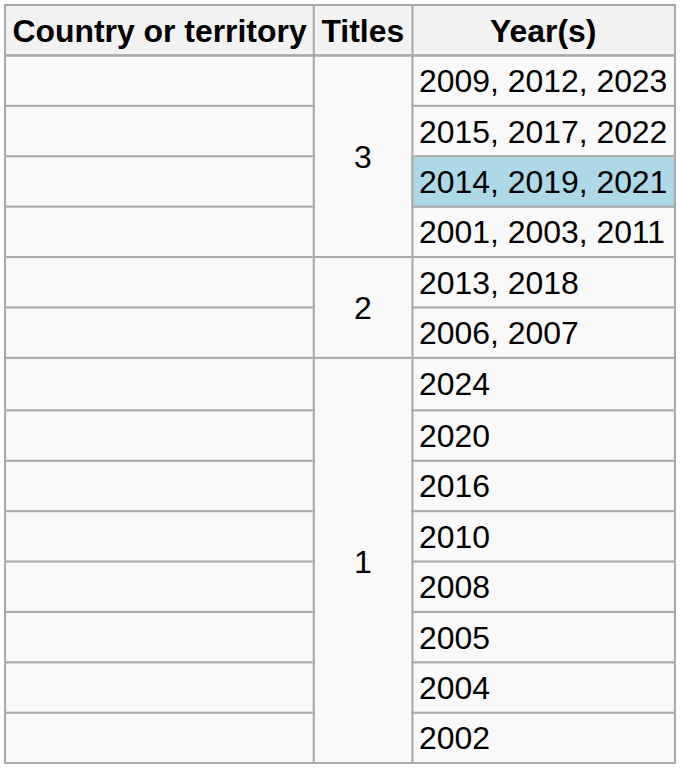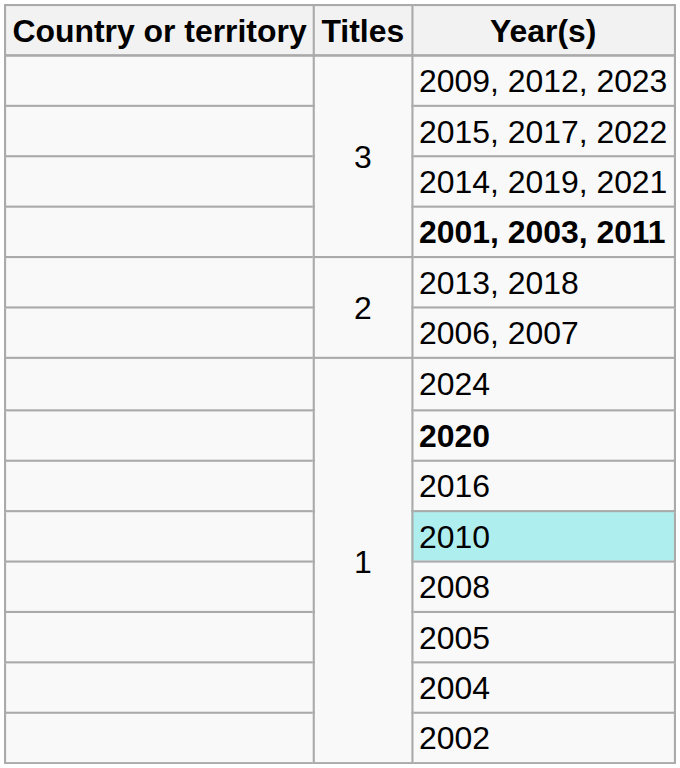(543, 182) lightblue background -> (543, 182) no background
(542, 233) normal -> (542, 233) bold
(455, 435) normal -> (455, 435) bold
(455, 536) no background -> (455, 536) paleturquoise background
